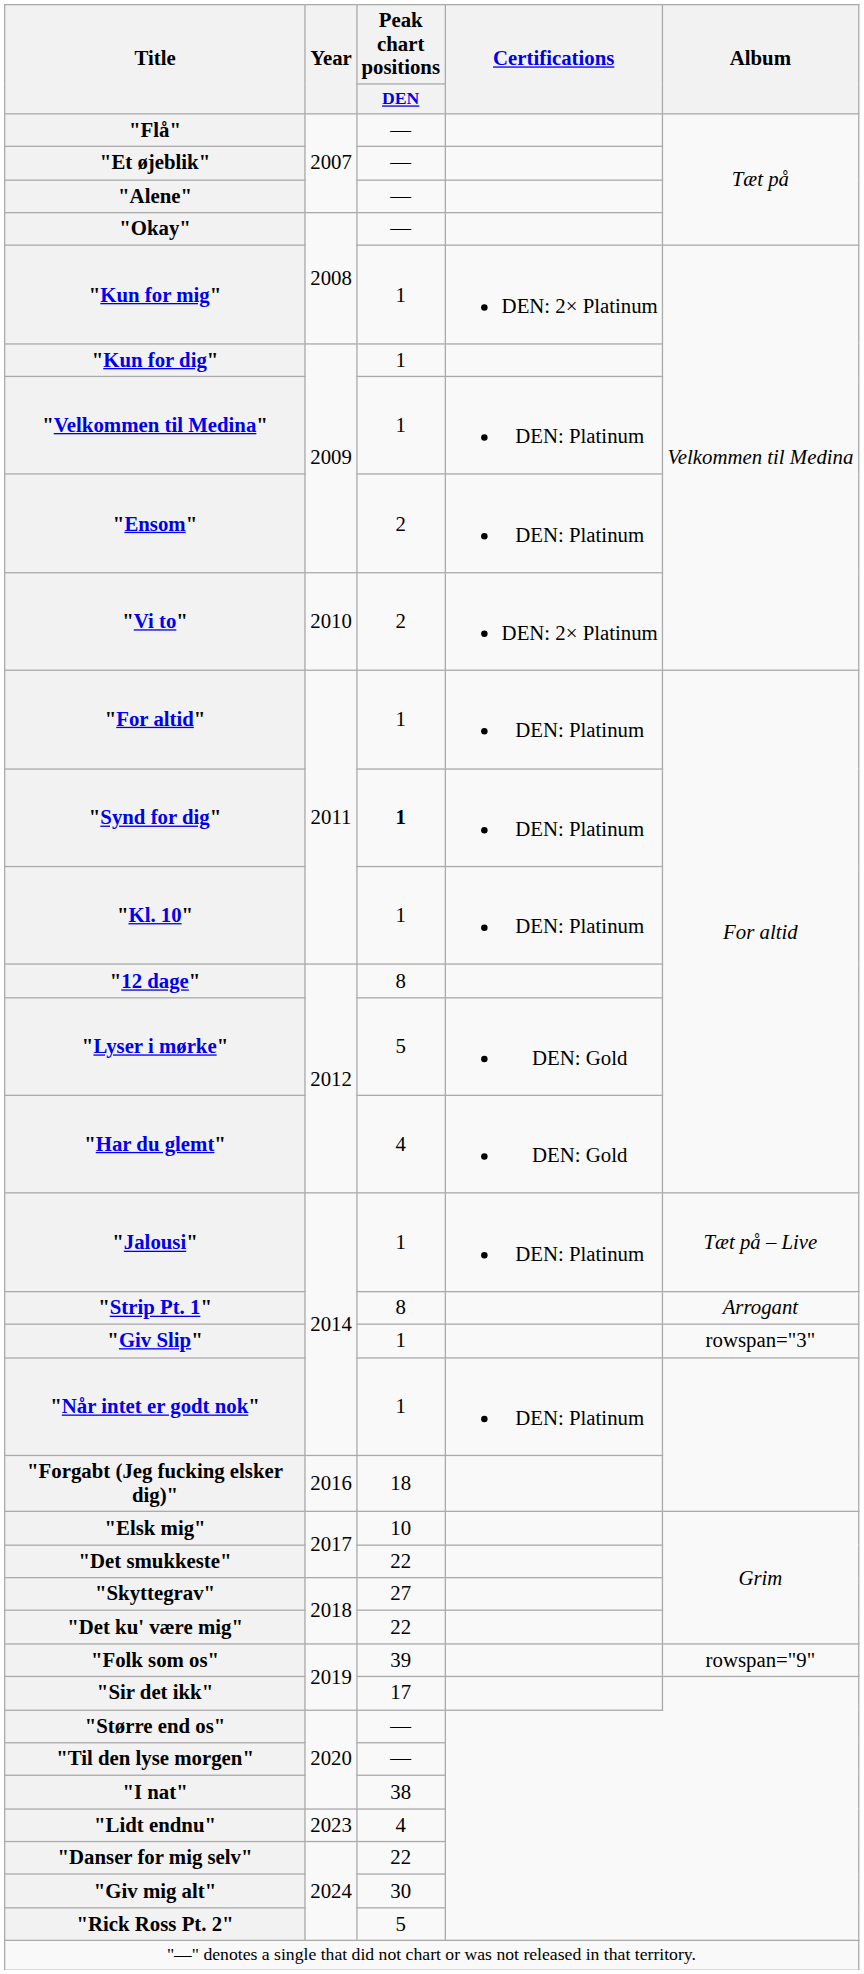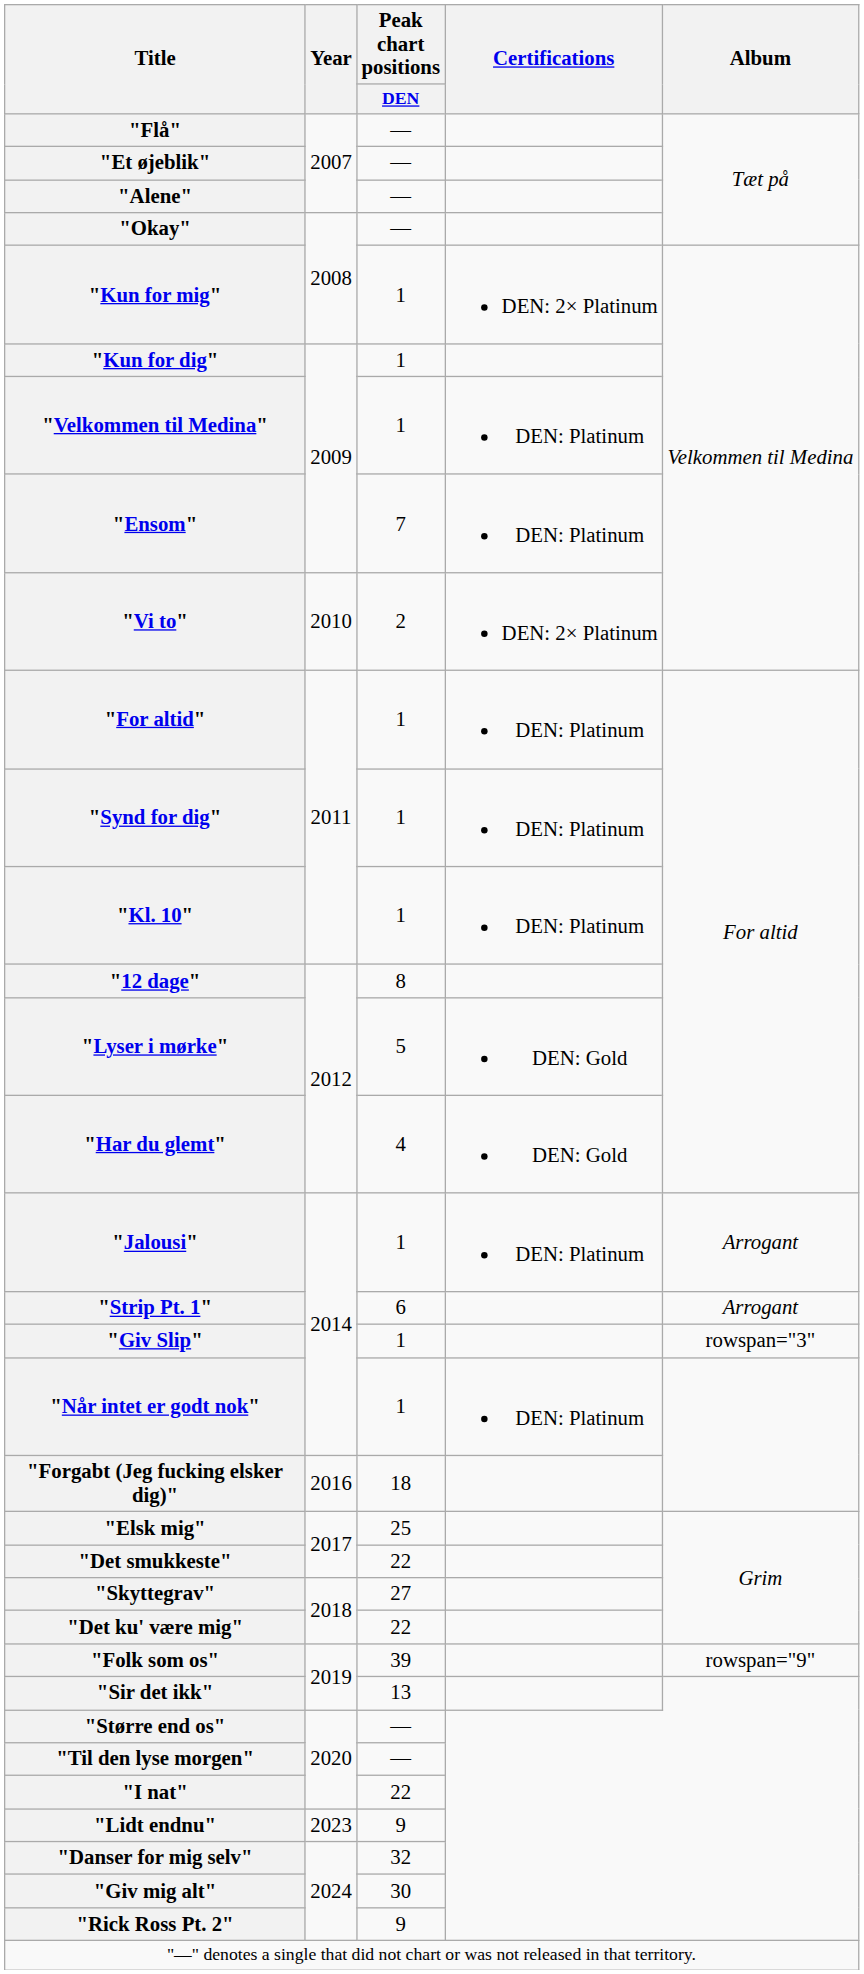(401, 523) 2 -> (401, 523) 7
(401, 817) bold -> (401, 817) normal
(760, 1242) Tæt på – Live -> (760, 1242) Arrogant
(401, 1307) 8 -> (401, 1307) 6
(401, 1528) 10 -> (401, 1528) 25
(401, 1693) 17 -> (401, 1693) 13
(401, 1791) 38 -> (401, 1791) 22
(401, 1824) 4 -> (401, 1824) 9
(401, 1857) 22 -> (401, 1857) 32
(401, 1923) 5 -> (401, 1923) 9
